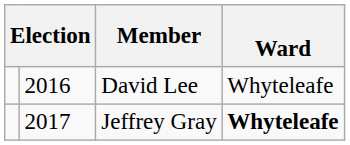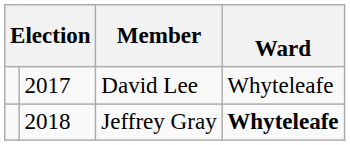(47, 85) 2016 -> (47, 85) 2017
(47, 121) 2017 -> (47, 121) 2018
